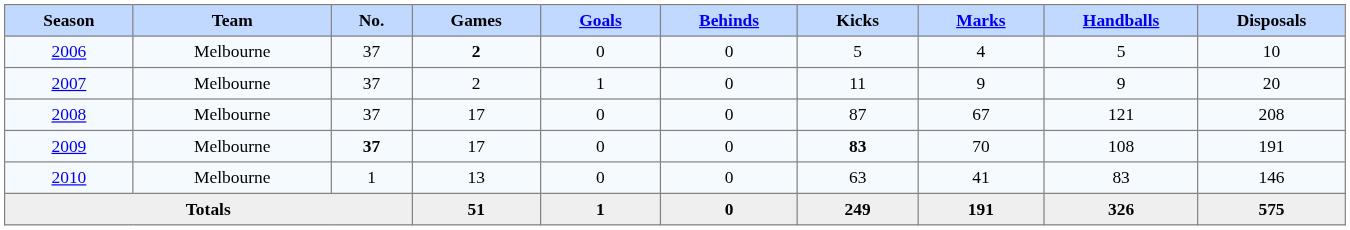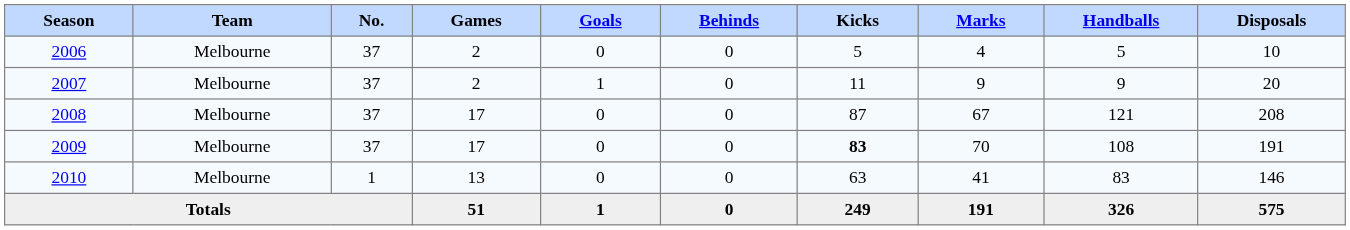(476, 51) bold -> (476, 51) normal
(372, 146) bold -> (372, 146) normal
